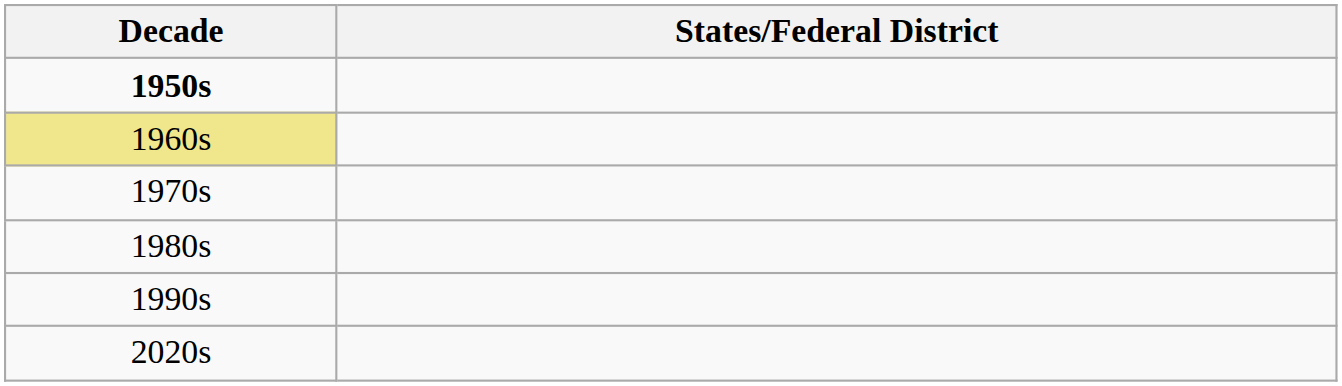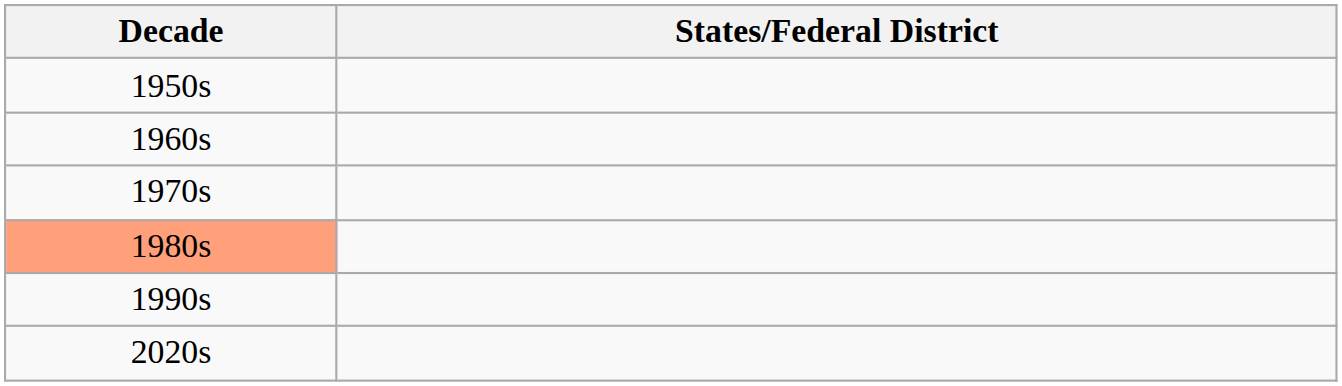(171, 84) bold -> (171, 84) normal
(171, 138) khaki background -> (171, 138) no background
(171, 245) no background -> (171, 245) lightsalmon background
